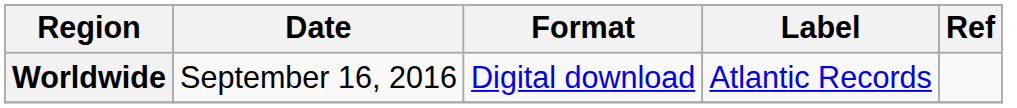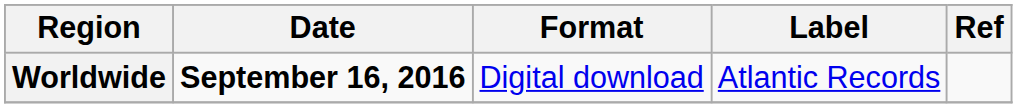(318, 77) normal -> (323, 77) bold
